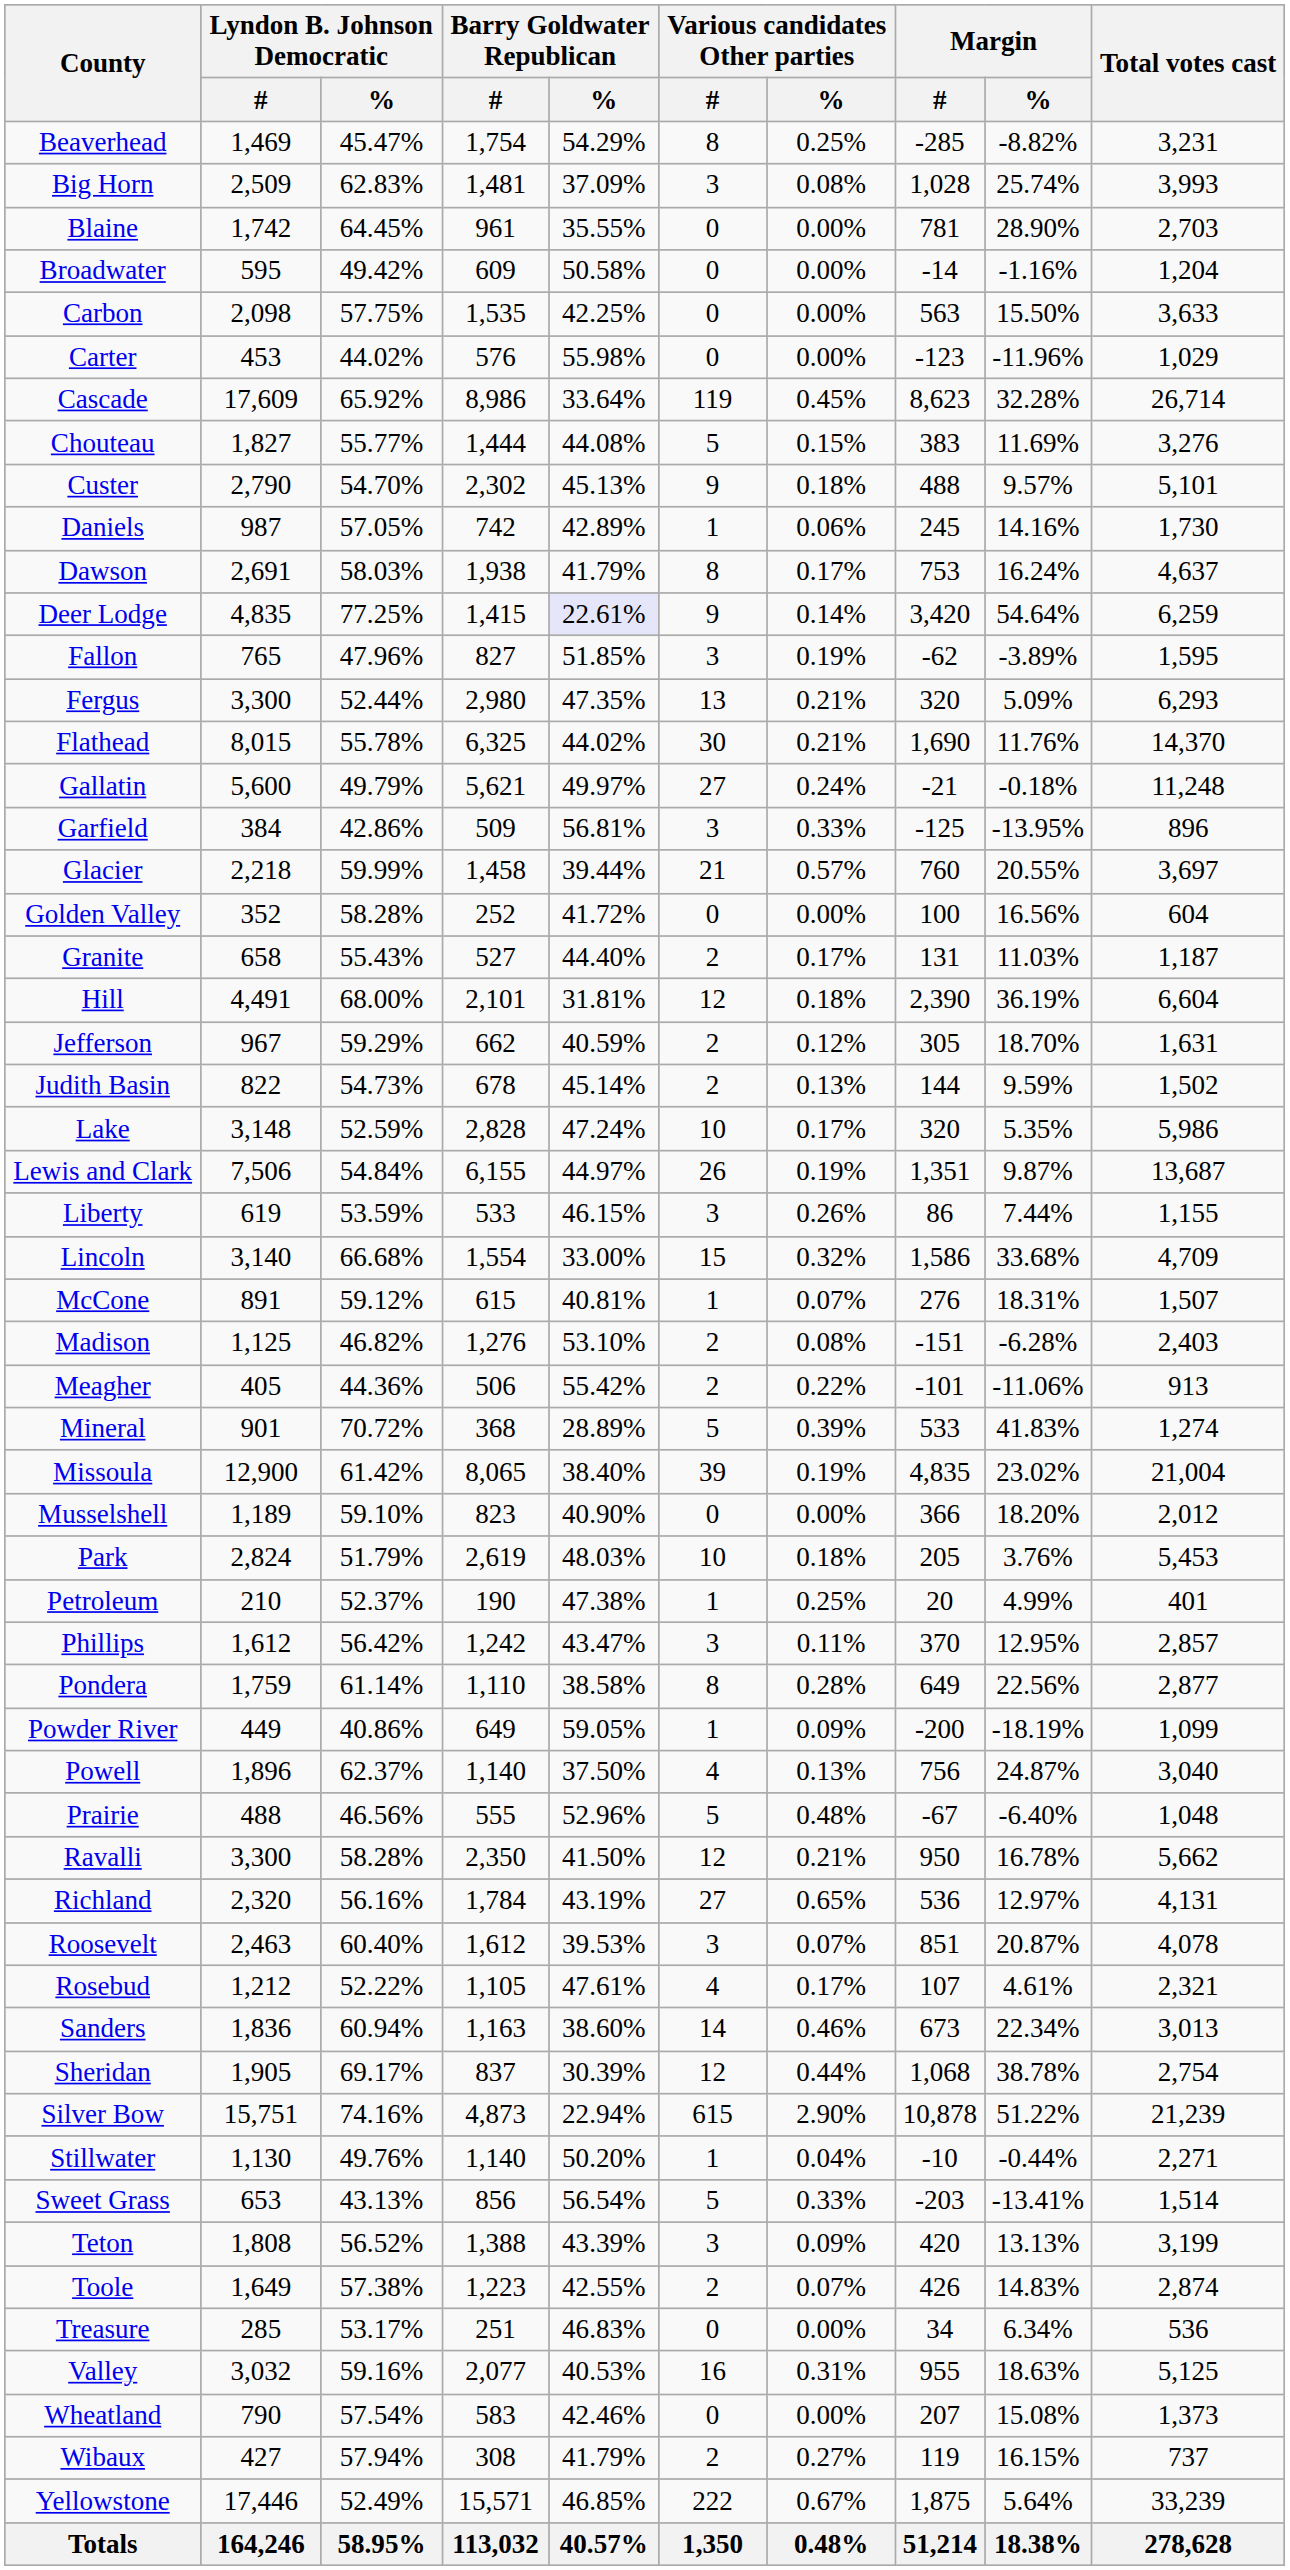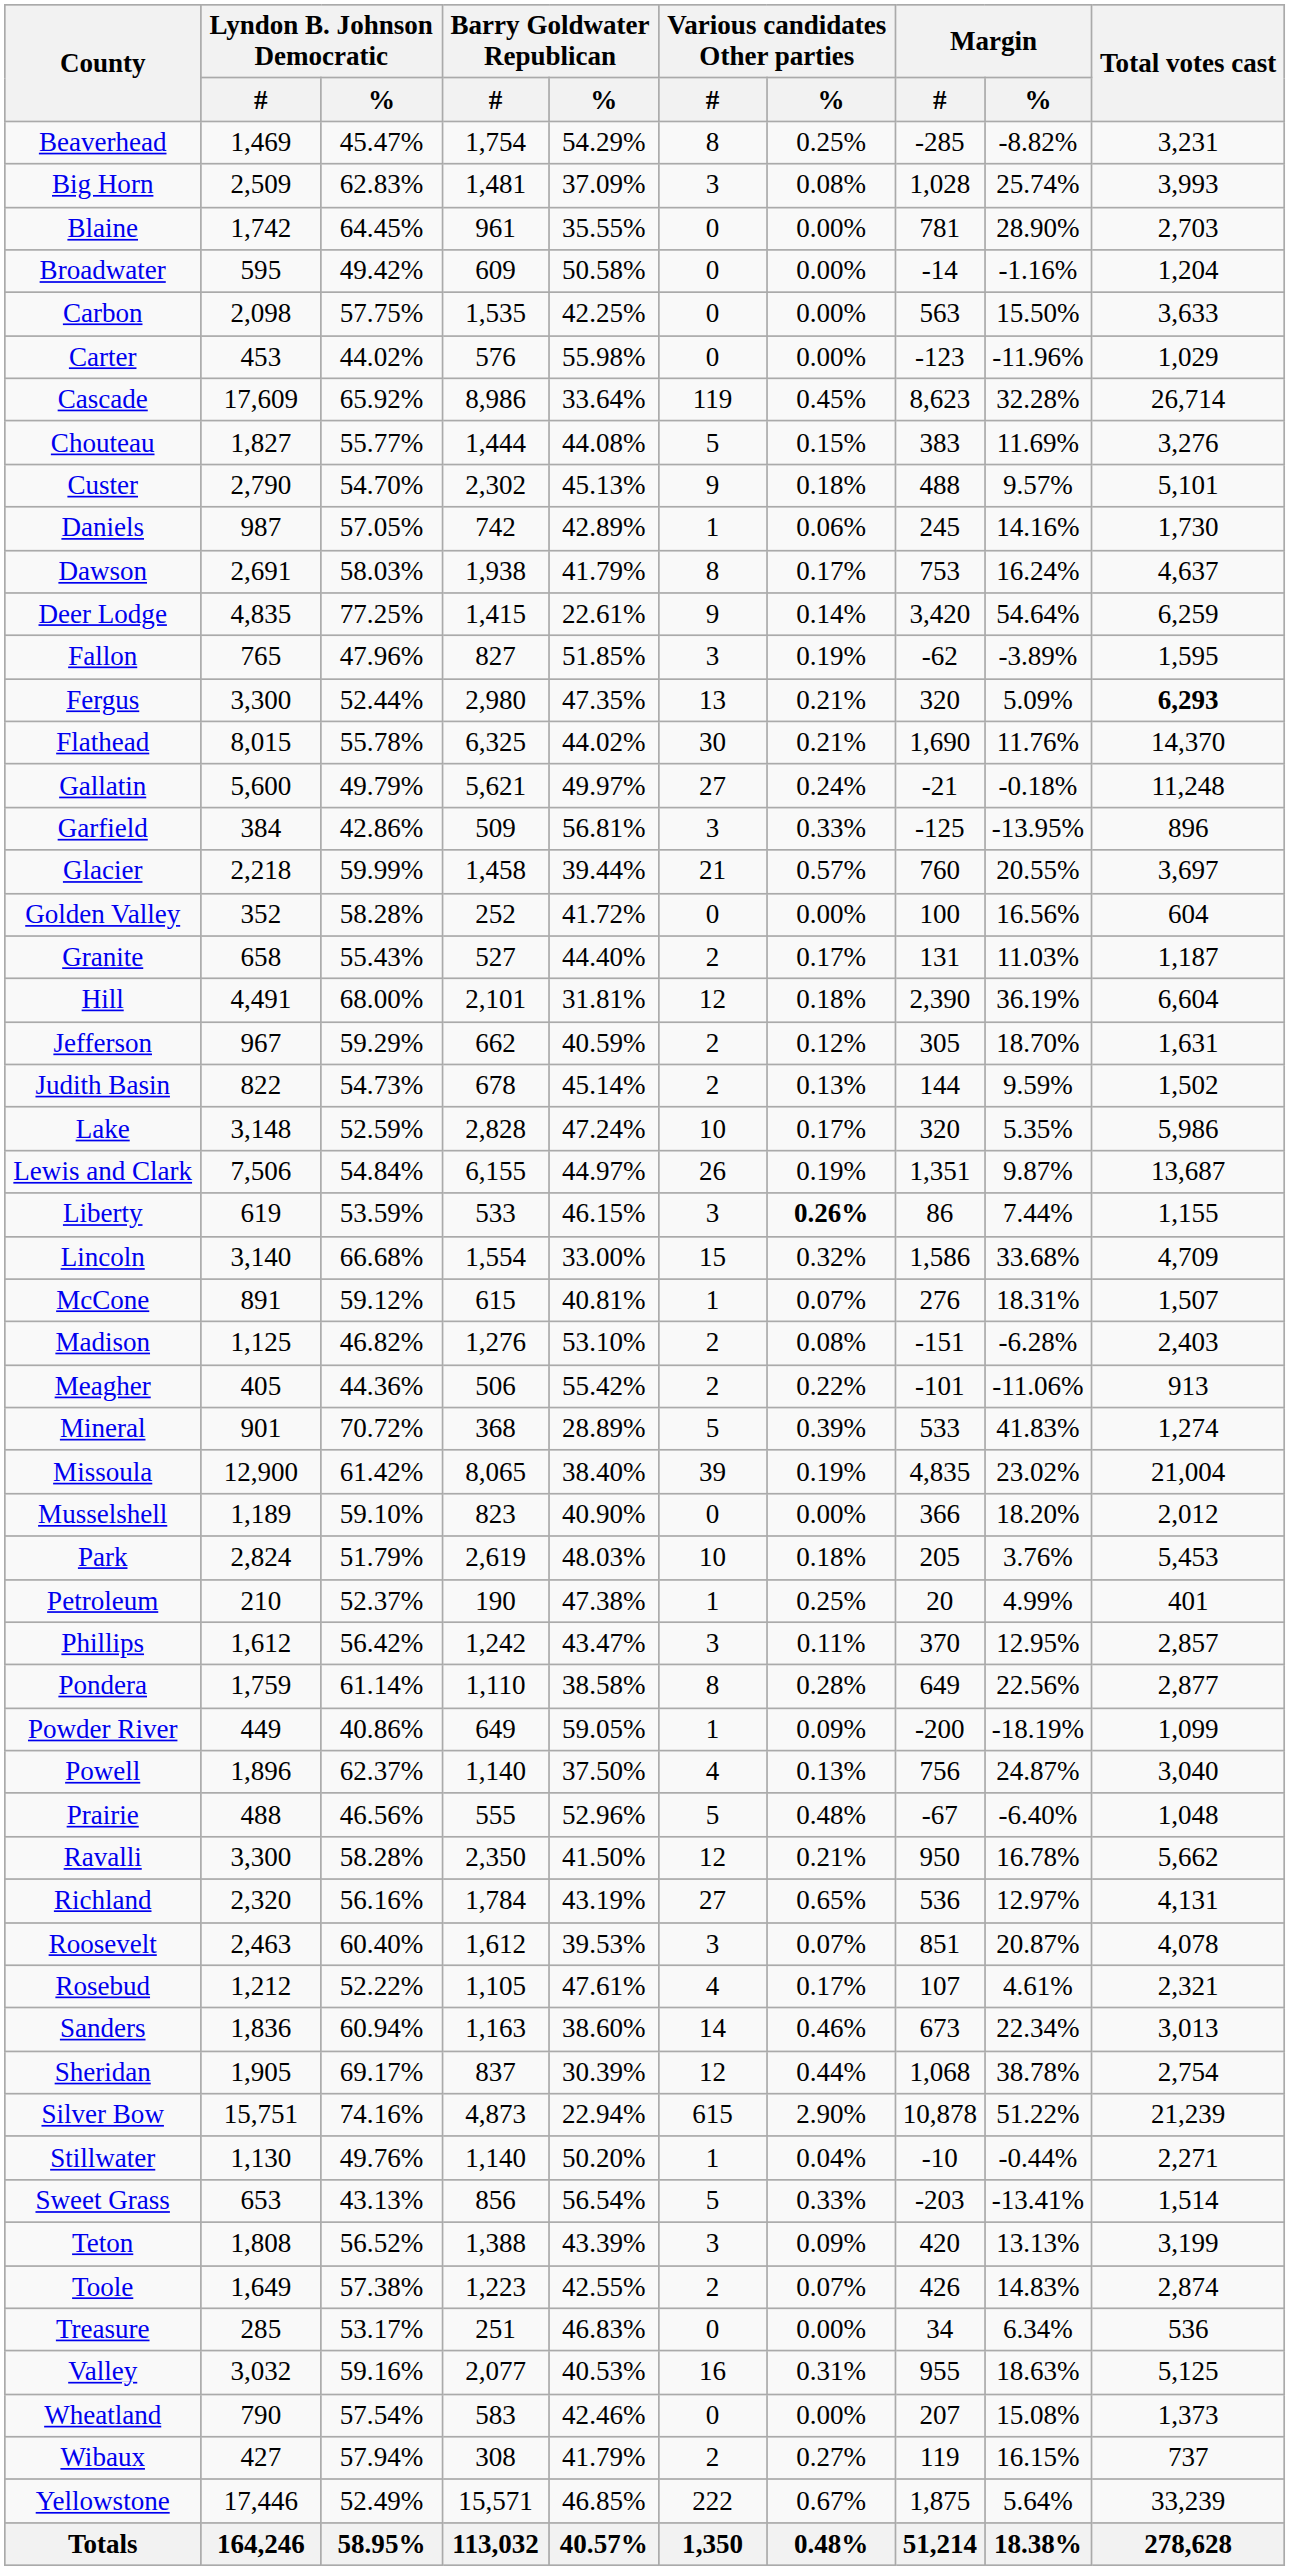(604, 613) lavender background -> (604, 613) no background
(1188, 699) normal -> (1188, 699) bold
(831, 1214) normal -> (831, 1214) bold
